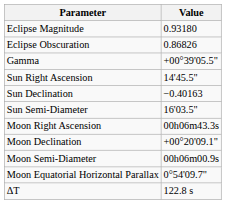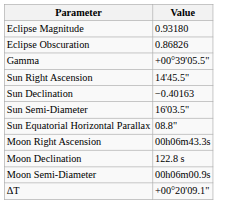+ row: (78, 126)
(191, 142) +00°20'09.1" -> (170, 158) 122.8 s
- row: (83, 175)
(178, 191) 122.8 s -> (182, 191) +00°20'09.1"
